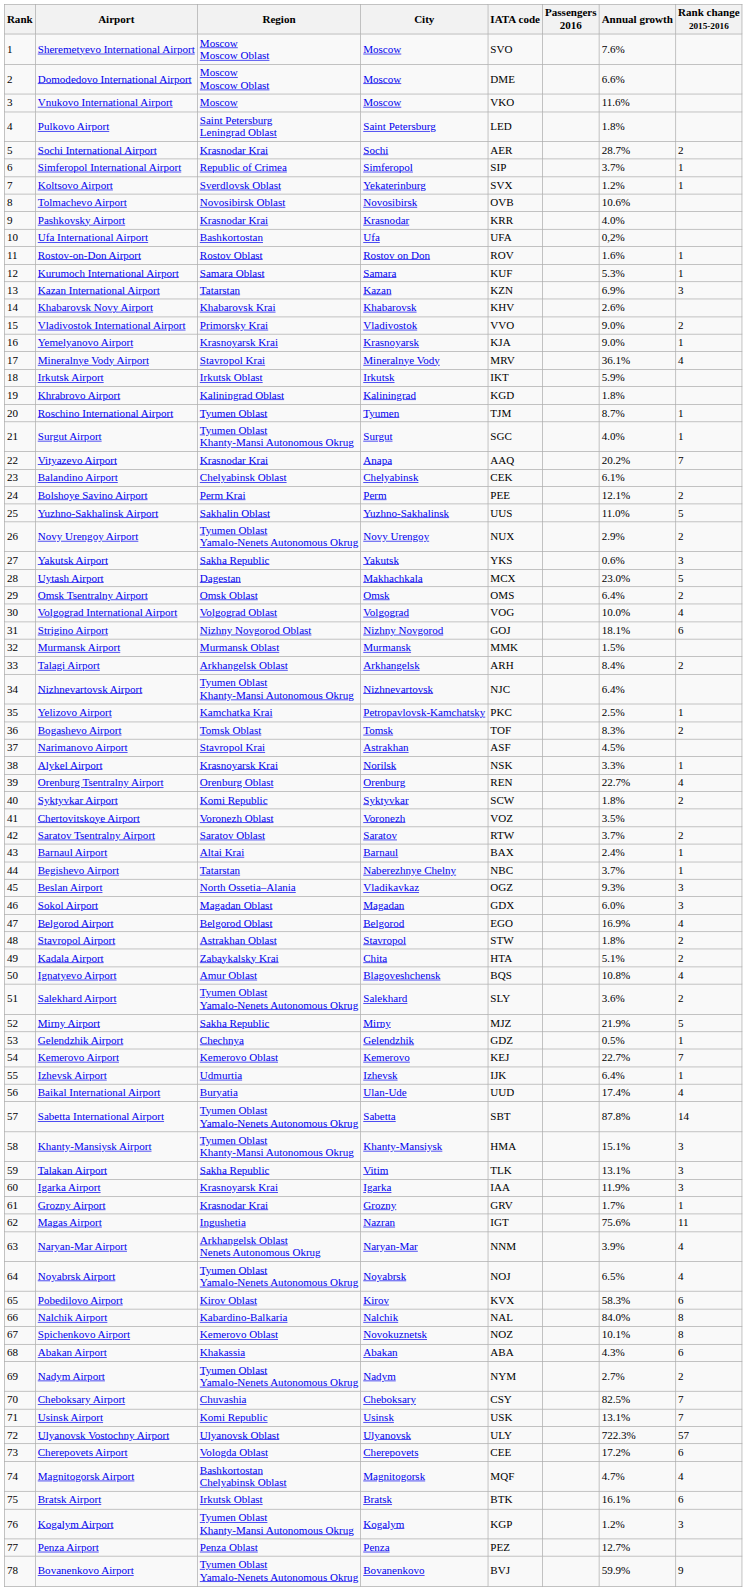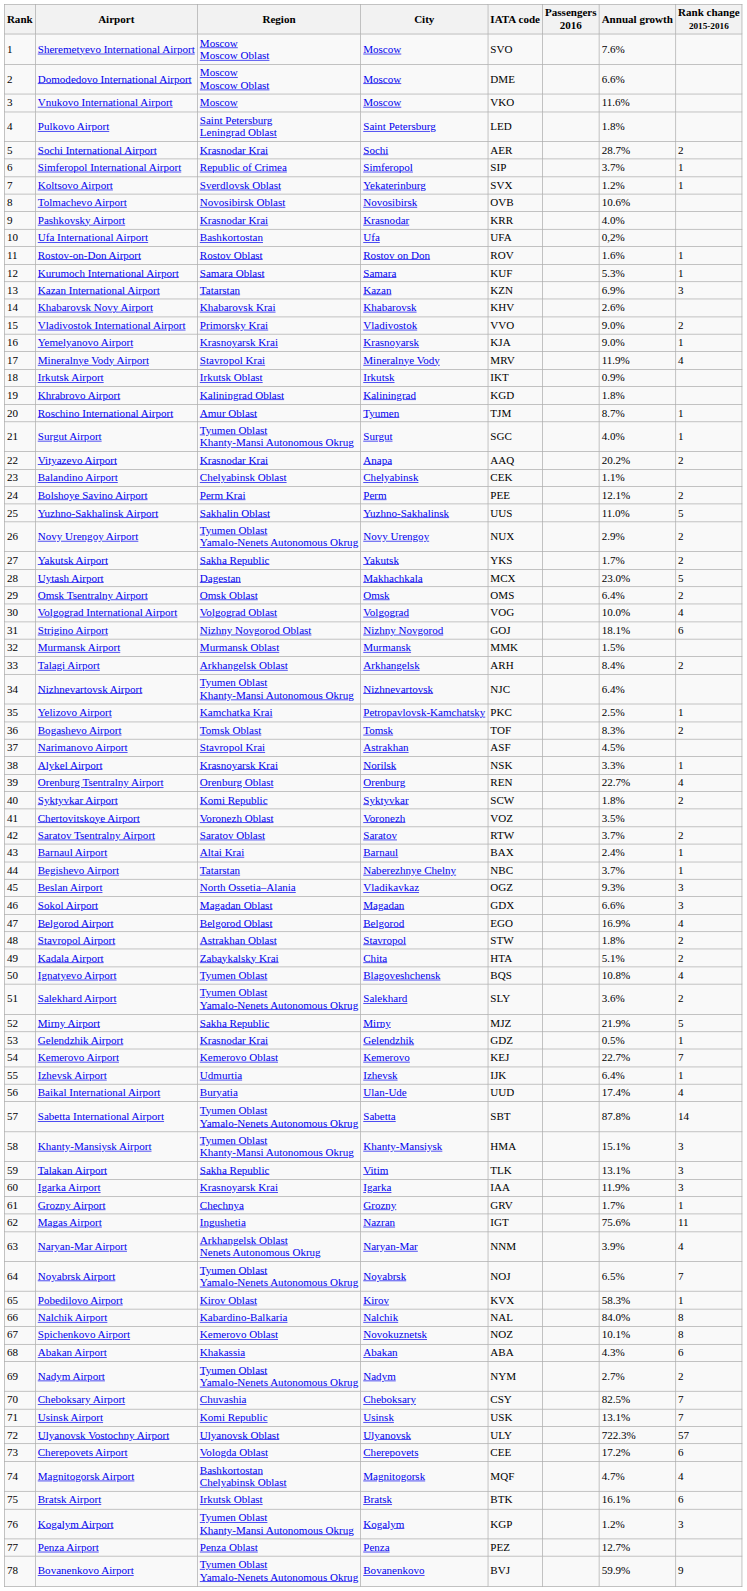(616, 360) 36.1% -> (616, 360) 11.9%
(613, 378) 5.9% -> (613, 378) 0.9%
(234, 413) Tyumen Oblast -> (228, 413) Amur Oblast
(681, 460) 7 -> (681, 460) 2
(613, 478) 6.1% -> (613, 478) 1.1%
(613, 560) 0.6% -> (613, 560) 1.7%
(681, 560) 3 -> (681, 560) 2
(613, 905) 6.0% -> (613, 905) 6.6%
(228, 975) Amur Oblast -> (234, 975) Tyumen Oblast
(222, 1040) Chechnya -> (234, 1040) Krasnodar Krai
(234, 1205) Krasnodar Krai -> (222, 1205) Chechnya
(681, 1276) 4 -> (681, 1276) 7
(681, 1300) 6 -> (681, 1300) 1
